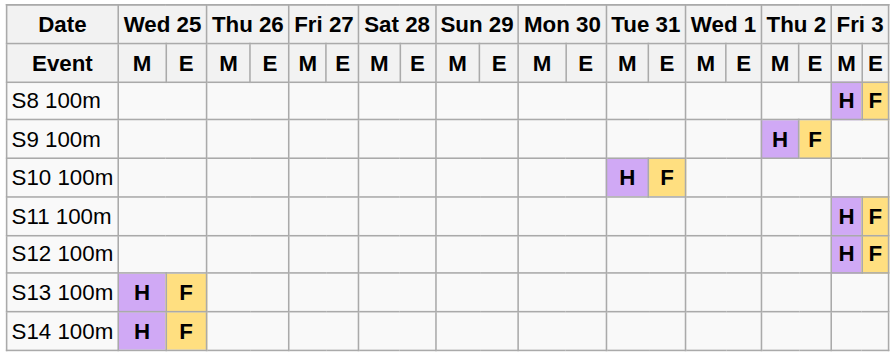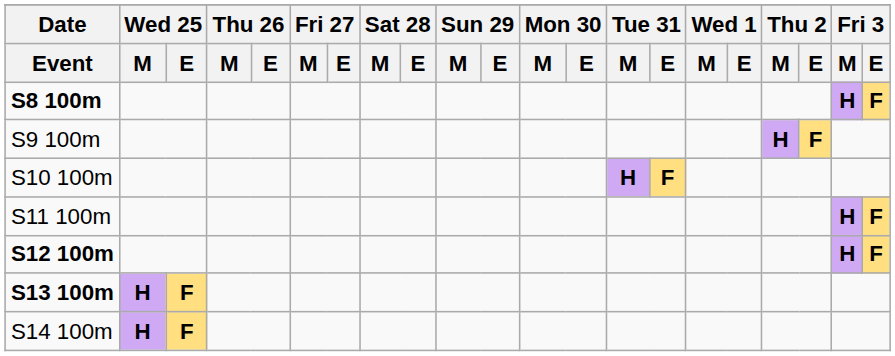(56, 101) normal -> (56, 101) bold
(62, 254) normal -> (62, 254) bold
(62, 292) normal -> (62, 292) bold
